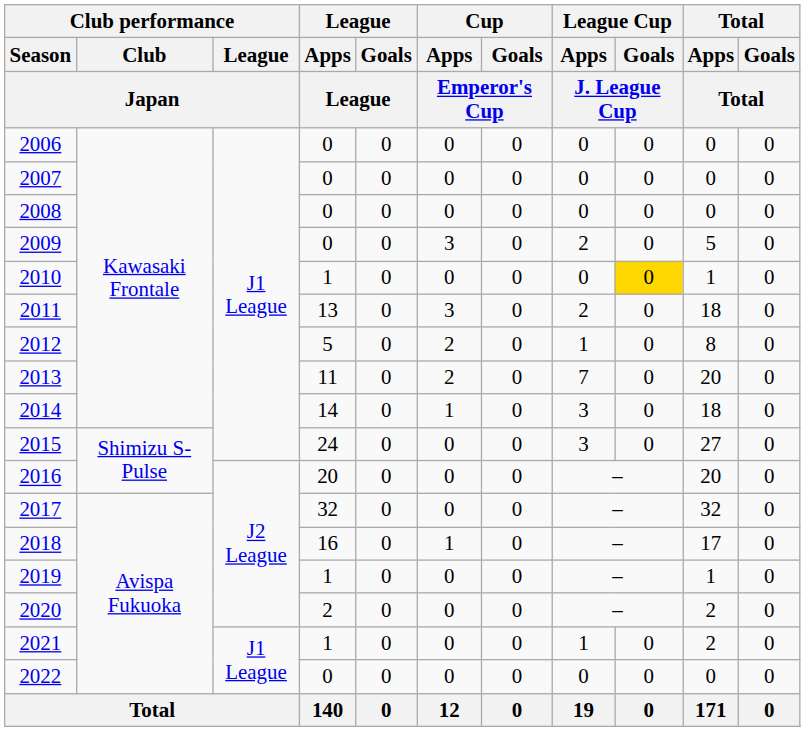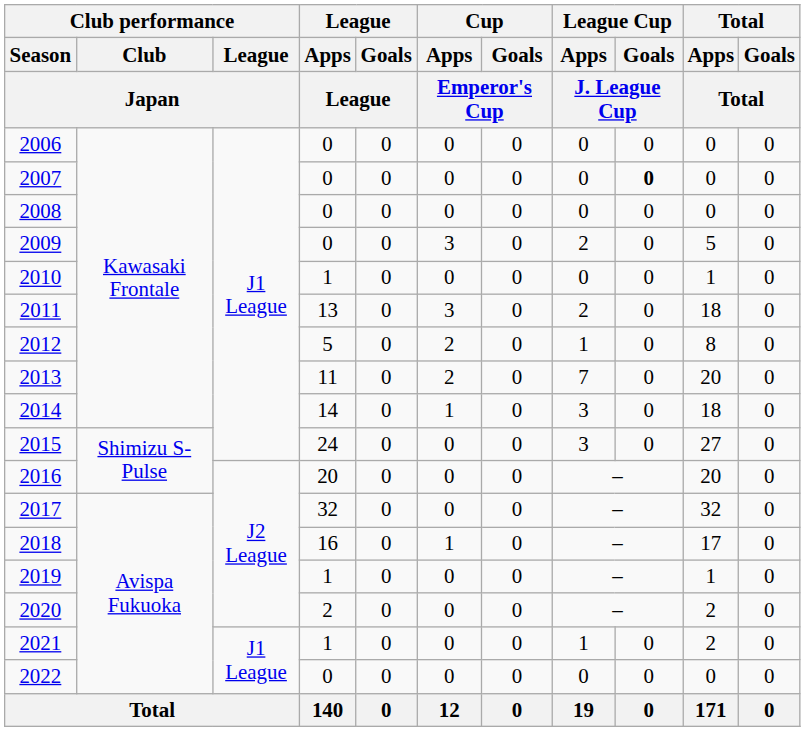(649, 177) normal -> (649, 177) bold
(649, 277) gold background -> (649, 277) no background
